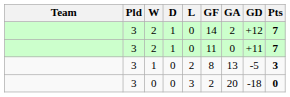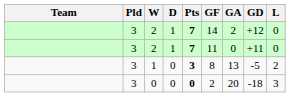columns swapped: (192, 13) <-> (275, 13)
